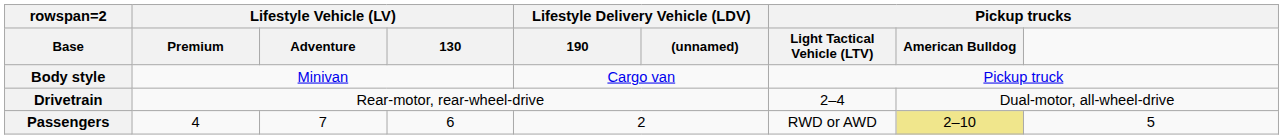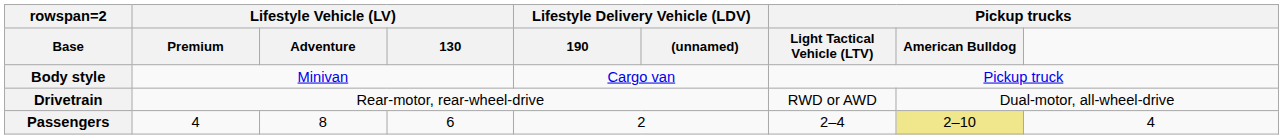(832, 100) 2–4 -> (832, 100) RWD or AWD
(323, 123) 7 -> (323, 123) 8
(832, 123) RWD or AWD -> (832, 123) 2–4
(1151, 123) 5 -> (1151, 123) 4
